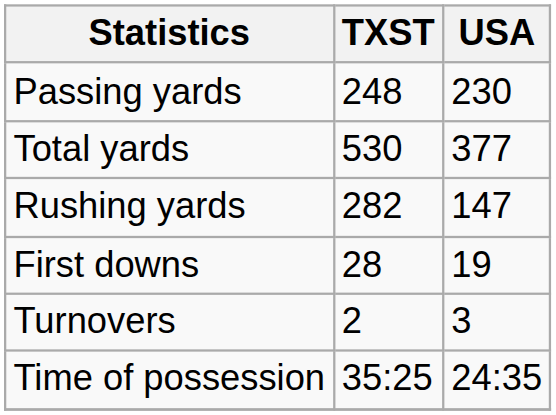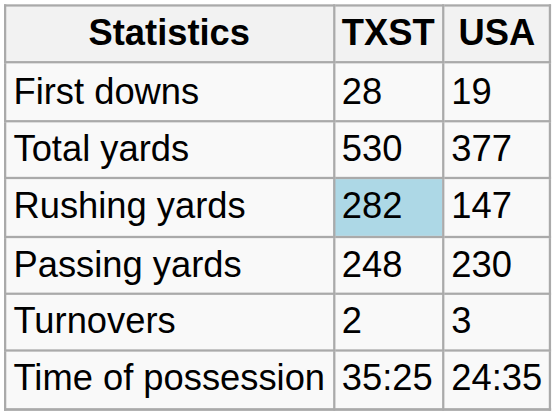rows swapped: (106, 264) <-> (128, 91)
(372, 206) no background -> (372, 206) lightblue background
